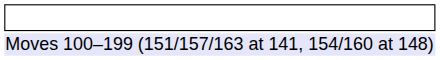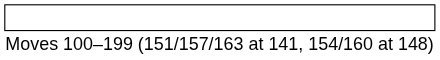(220, 44) lavender background -> (220, 44) no background
